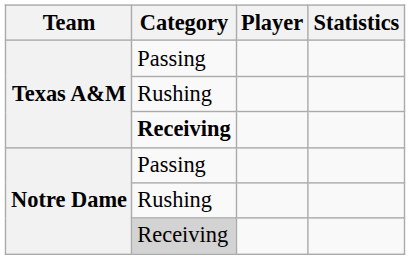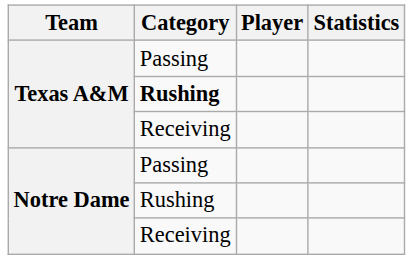(175, 93) normal -> (180, 93) bold
(184, 129) bold -> (185, 129) normal
(183, 235) lightgrey background -> (185, 235) no background
